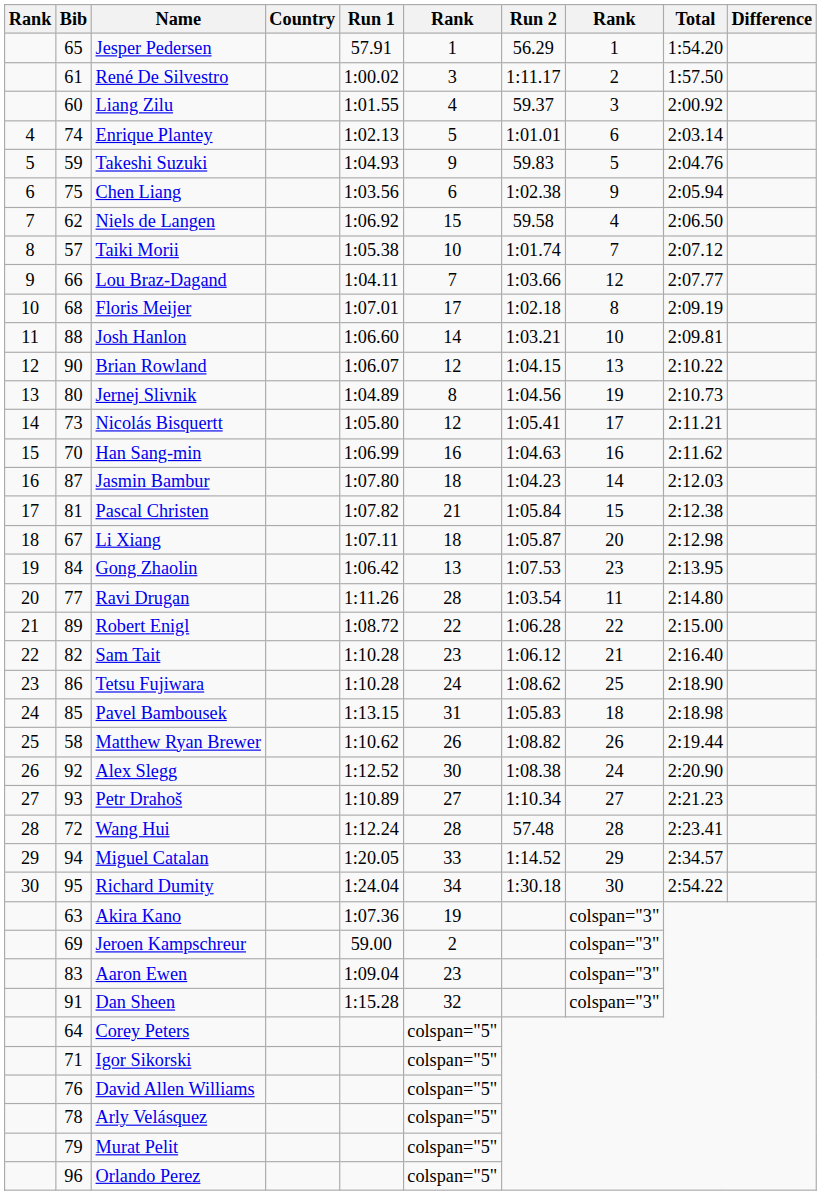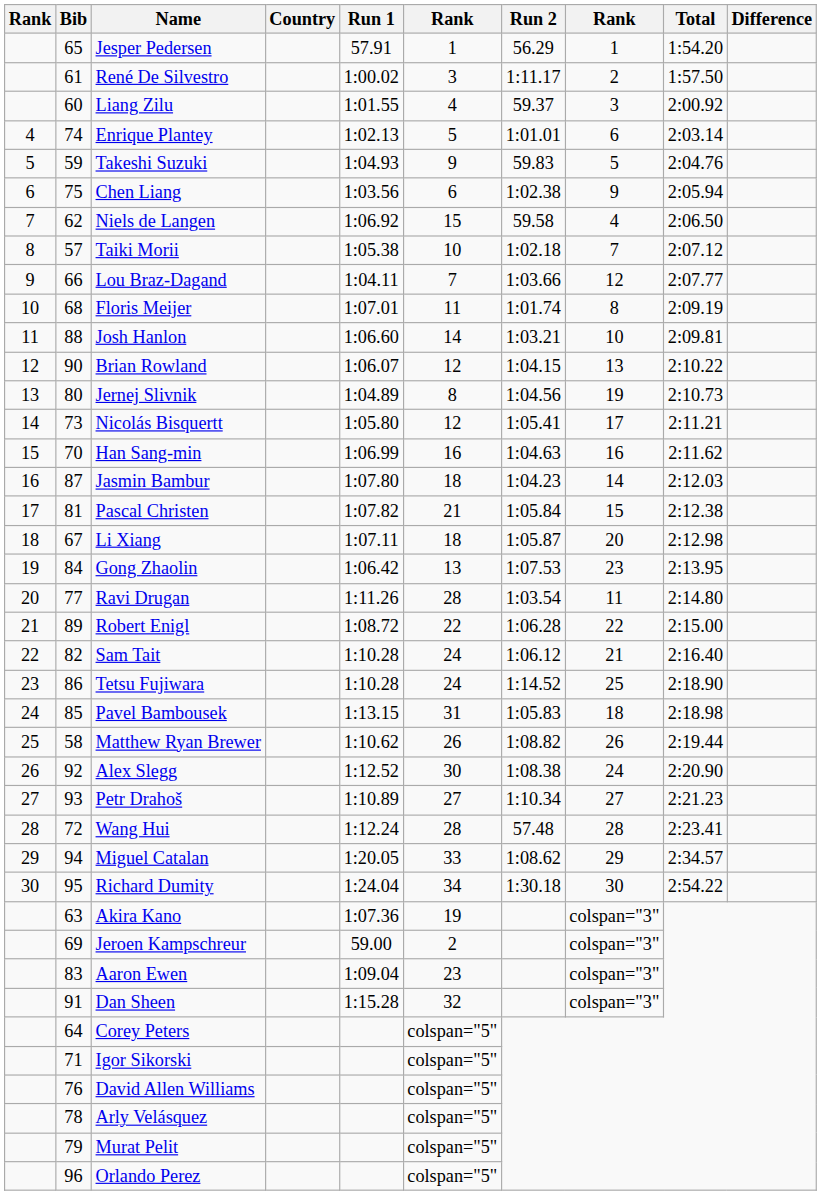(533, 250) 1:01.74 -> (533, 250) 1:02.18
(452, 308) 17 -> (452, 308) 11
(533, 308) 1:02.18 -> (533, 308) 1:01.74
(452, 655) 23 -> (452, 655) 24
(533, 684) 1:08.62 -> (533, 684) 1:14.52
(533, 857) 1:14.52 -> (533, 857) 1:08.62
